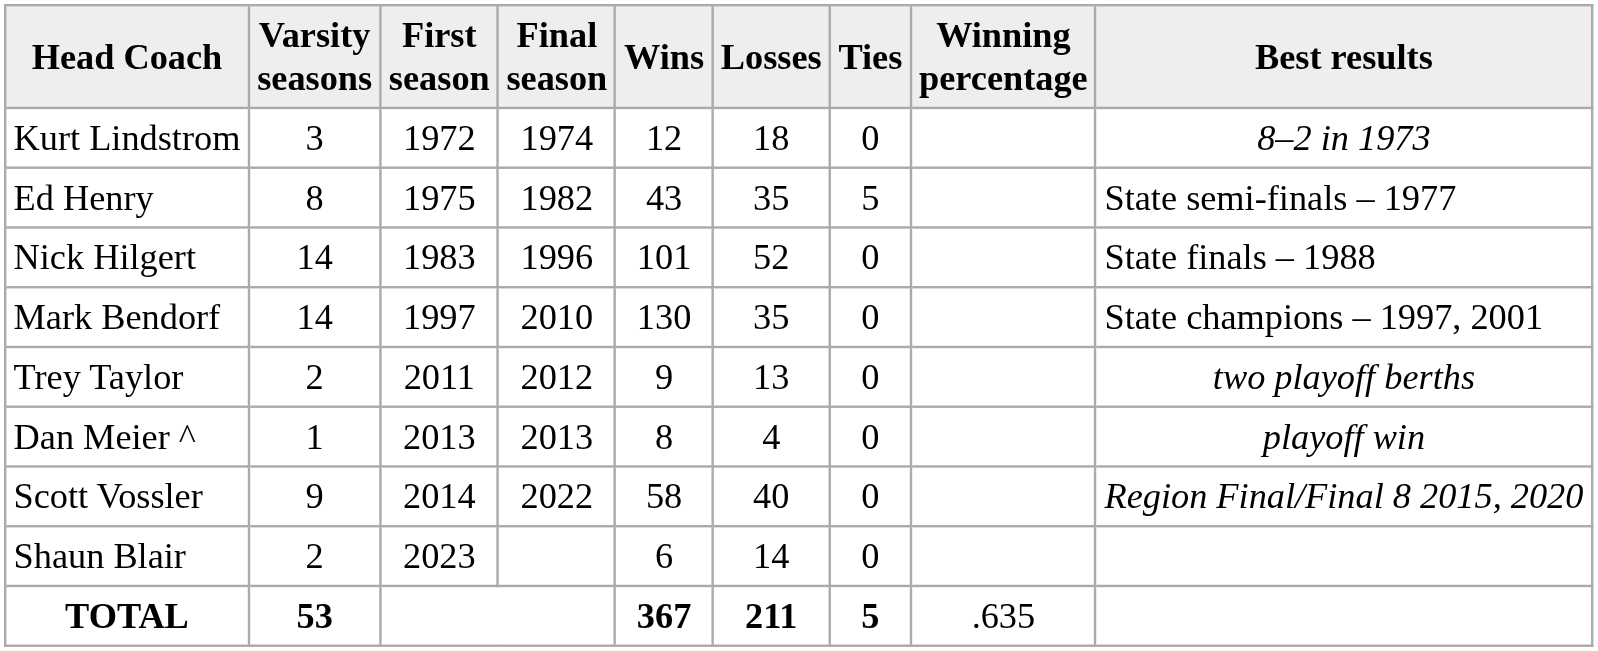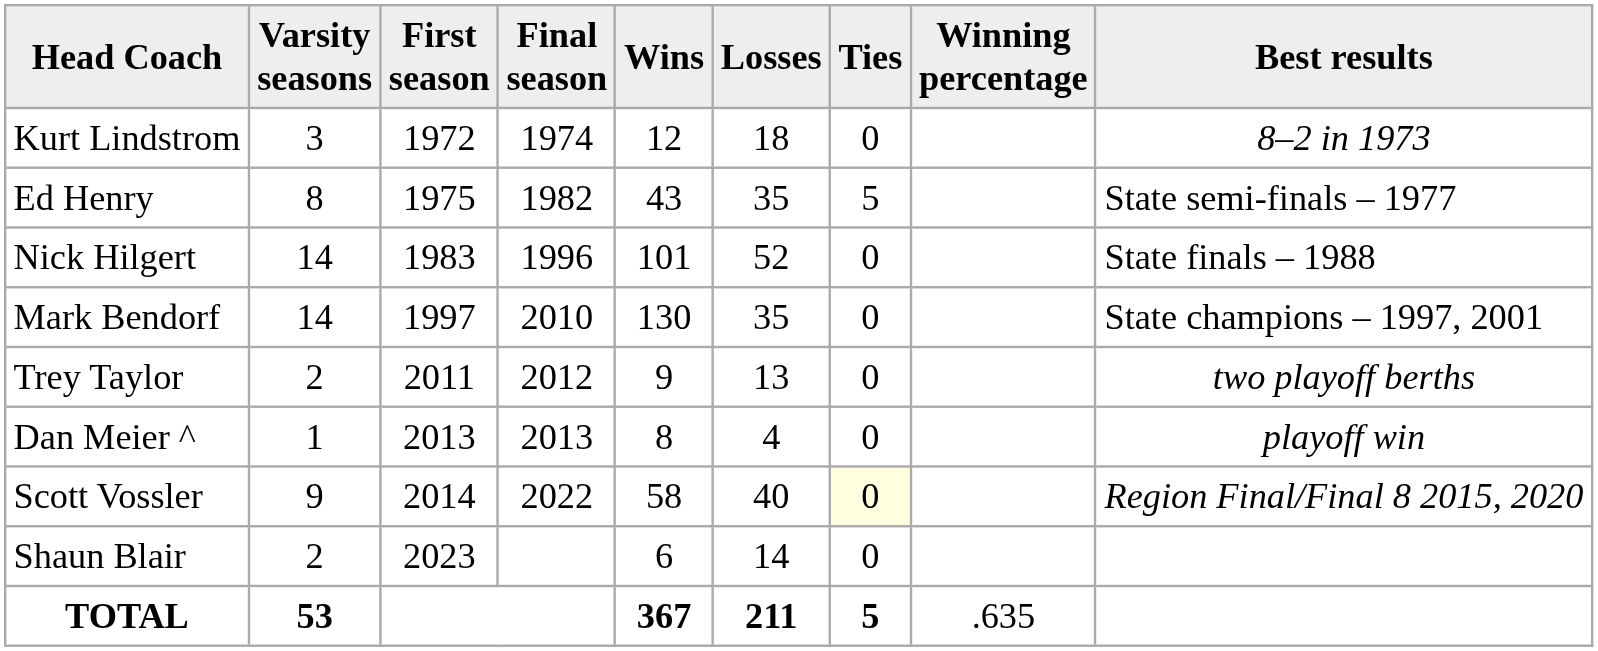(870, 495) no background -> (870, 495) lightyellow background
